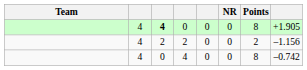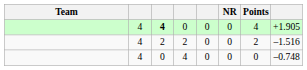(256, 27) 8 -> (256, 27) 4
(287, 42) –1.156 -> (287, 42) –1.516
(256, 57) 8 -> (256, 57) 0
(287, 57) –0.742 -> (287, 57) –0.748
